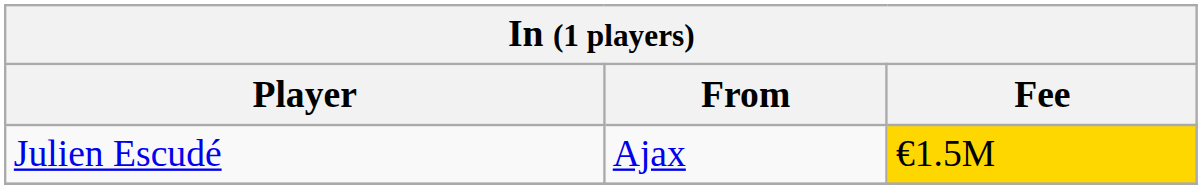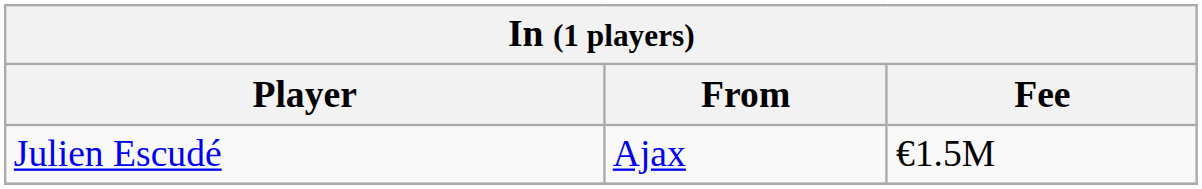(946, 153) gold background -> (946, 153) no background
